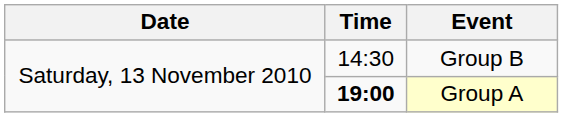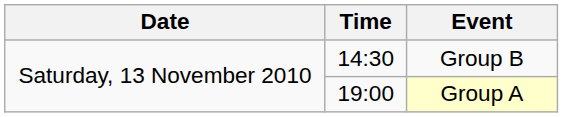(366, 93) bold -> (366, 93) normal
